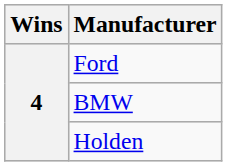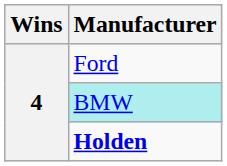(103, 102) no background -> (103, 102) paleturquoise background
(108, 141) normal -> (110, 141) bold
